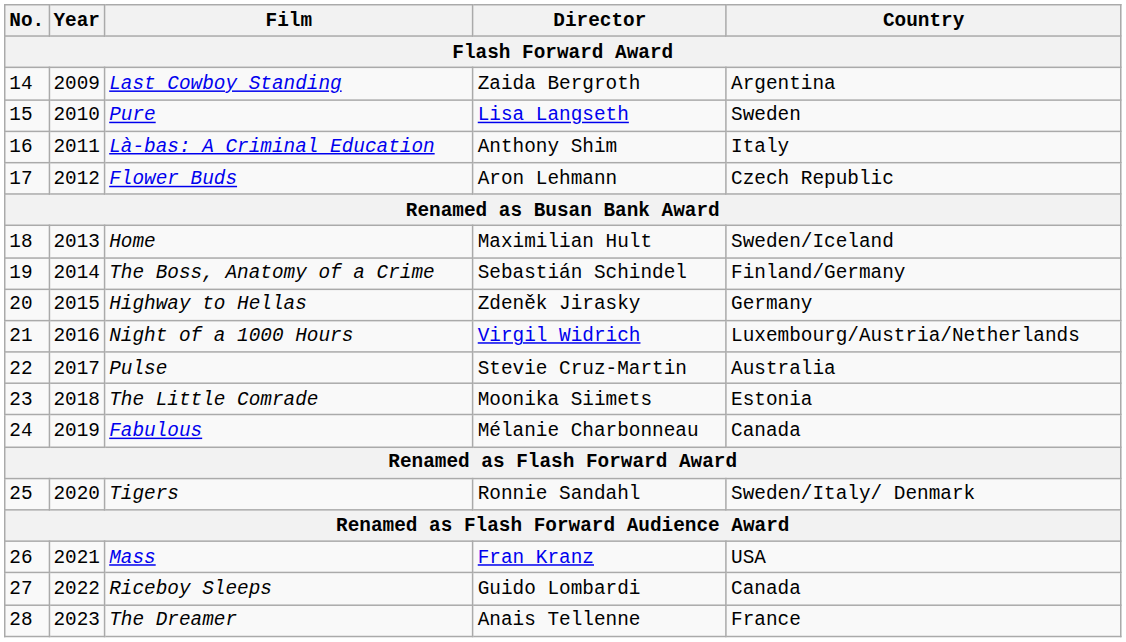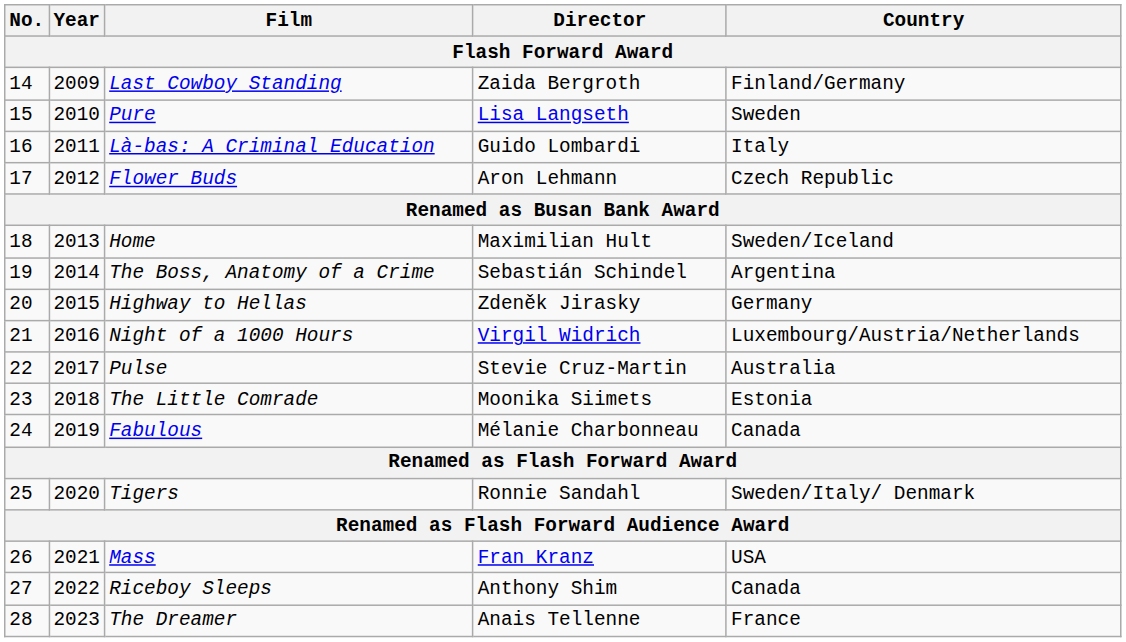(783, 84) Argentina -> (818, 84) Finland/Germany
(548, 147) Anthony Shim -> (559, 147) Guido Lombardi
(818, 273) Finland/Germany -> (783, 273) Argentina
(559, 589) Guido Lombardi -> (548, 589) Anthony Shim
